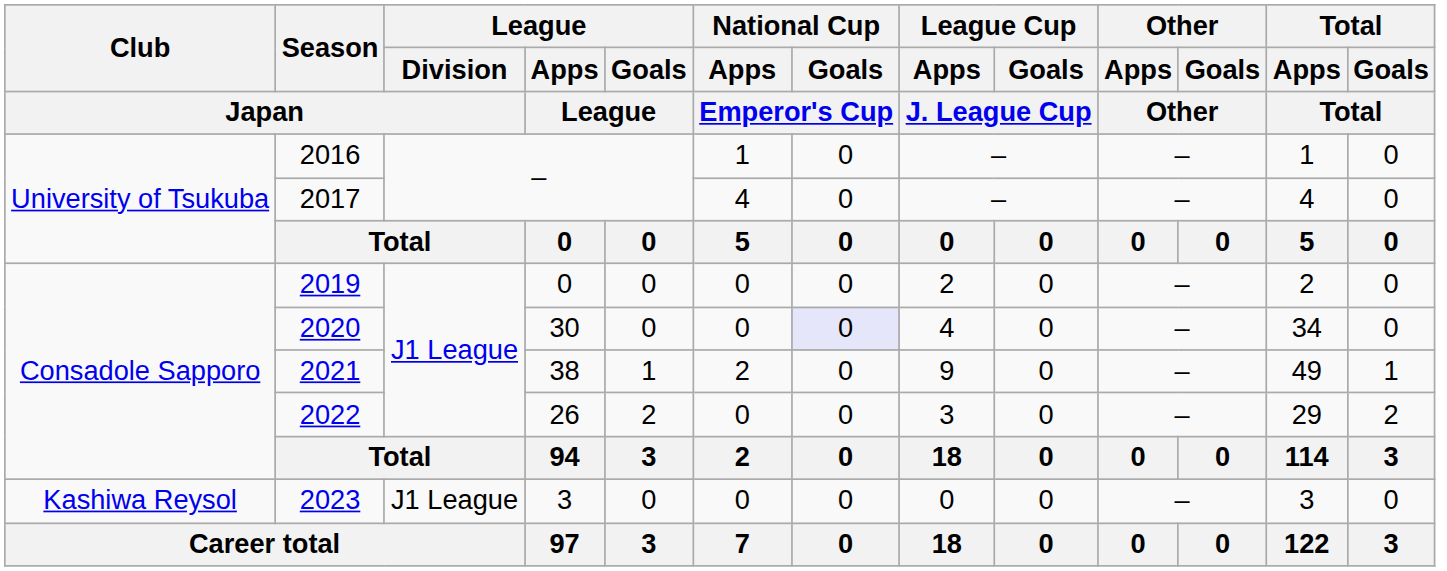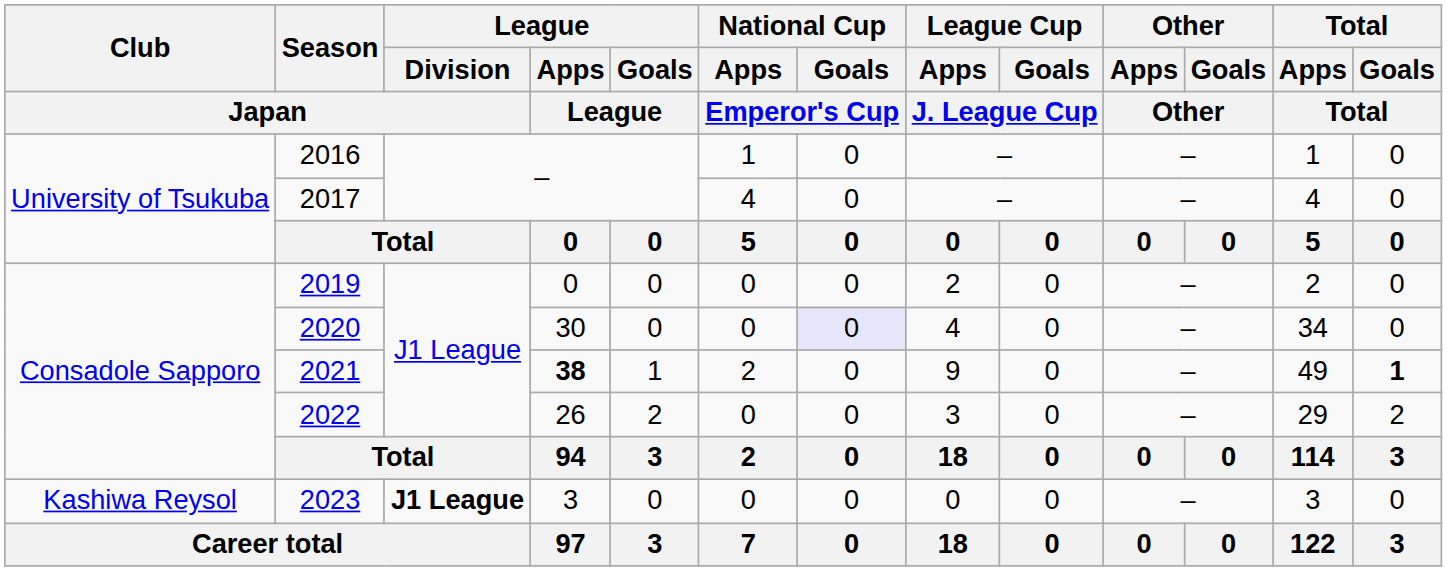(565, 371) normal -> (571, 371) bold
(1391, 371) normal -> (1397, 371) bold
(455, 500) normal -> (458, 500) bold
